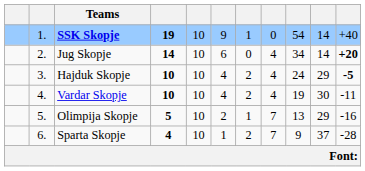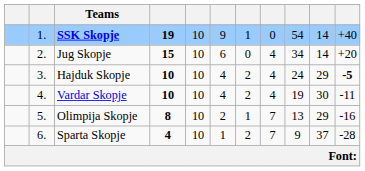(168, 55) 14 -> (168, 55) 15
(348, 55) bold -> (347, 55) normal
(168, 115) 5 -> (168, 115) 8
